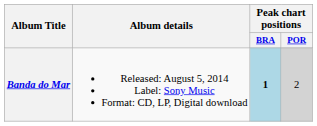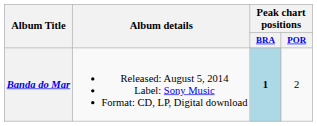(297, 84) lightgrey background -> (297, 84) no background
